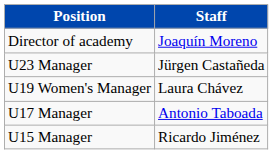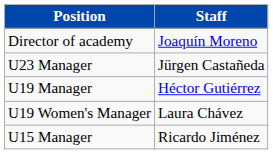+ row: (50, 88)
- row: (50, 112)
